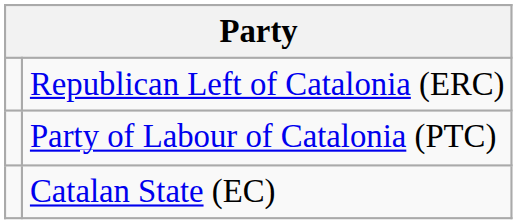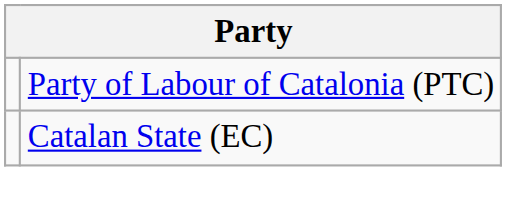- row: (267, 83)
